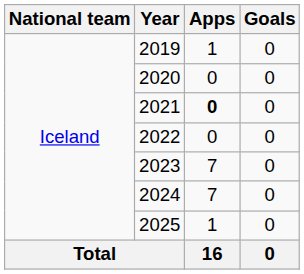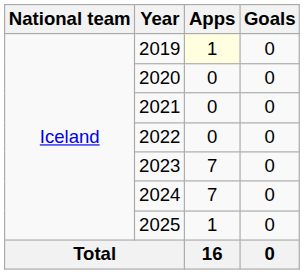(212, 48) no background -> (212, 48) lightyellow background
(212, 107) bold -> (212, 107) normal
